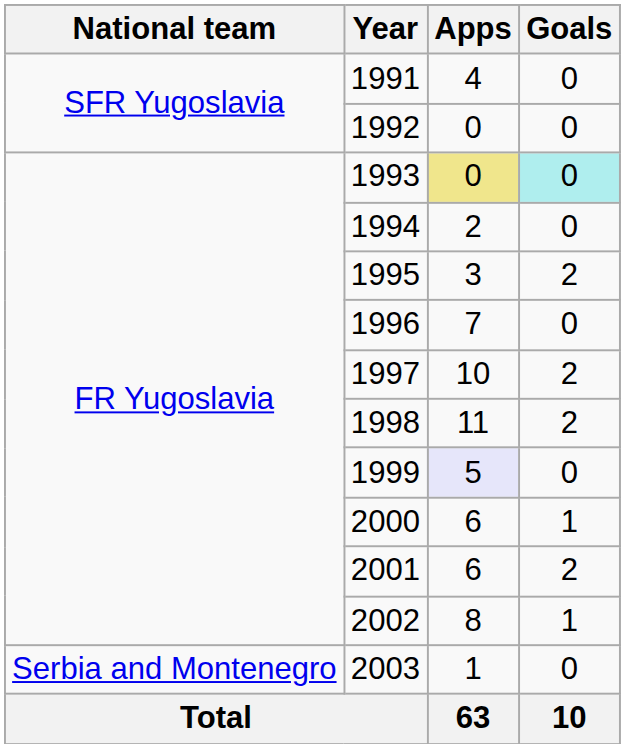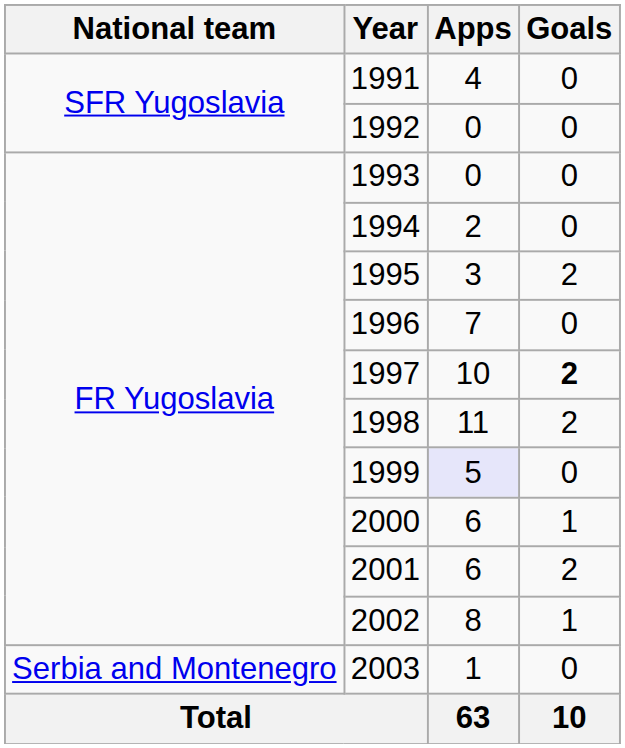(473, 176) khaki background -> (473, 176) no background
(569, 176) paleturquoise background -> (569, 176) no background
(569, 373) normal -> (569, 373) bold
